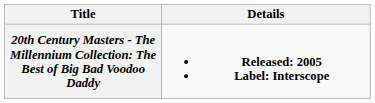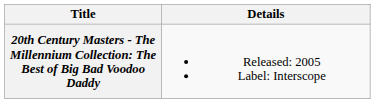(266, 68) bold -> (266, 68) normal
